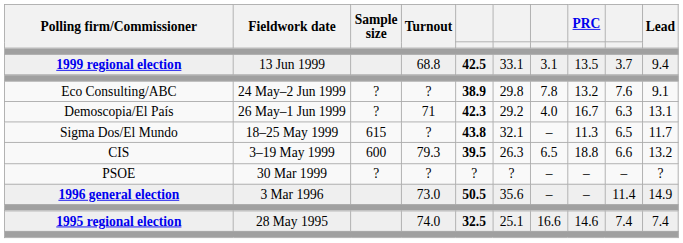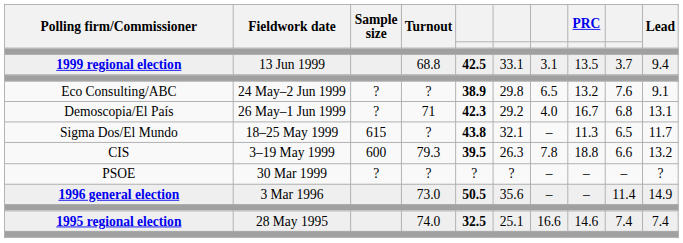(549, 91) 7.8 -> (549, 91) 6.5
(624, 112) 6.3 -> (624, 112) 6.8
(549, 153) 6.5 -> (549, 153) 7.8
